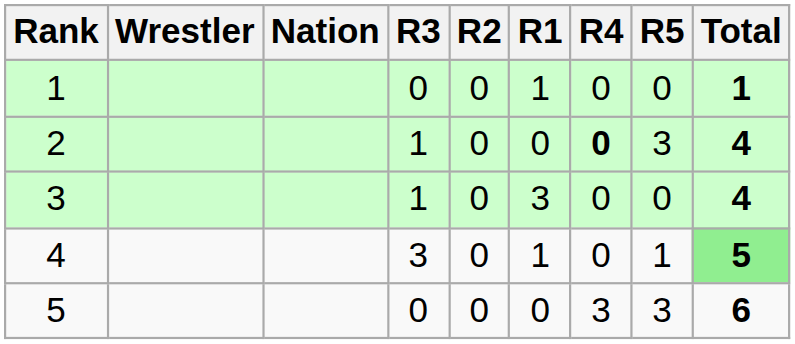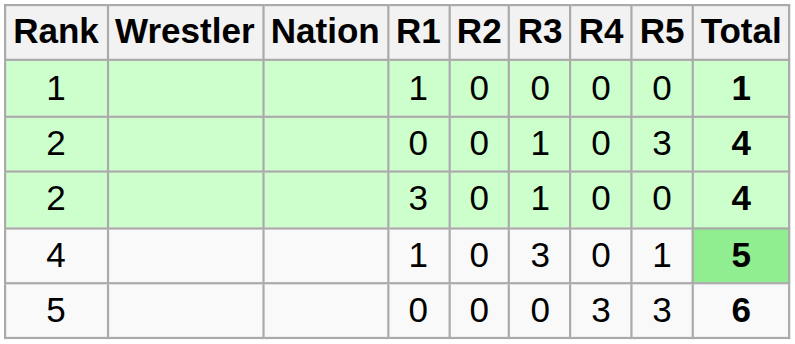columns swapped: (540, 32) <-> (418, 32)
(601, 143) bold -> (601, 143) normal
(56, 198) 3 -> (56, 198) 2
